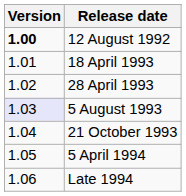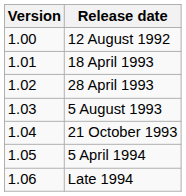(22, 39) bold -> (22, 39) normal
(22, 109) lavender background -> (22, 109) no background
